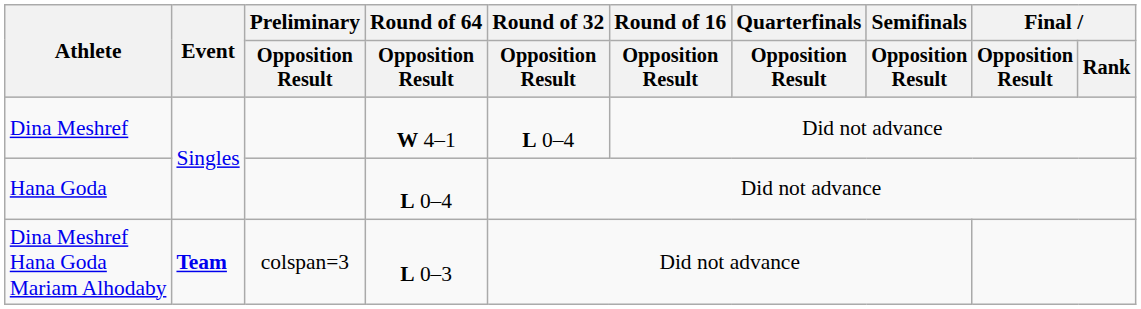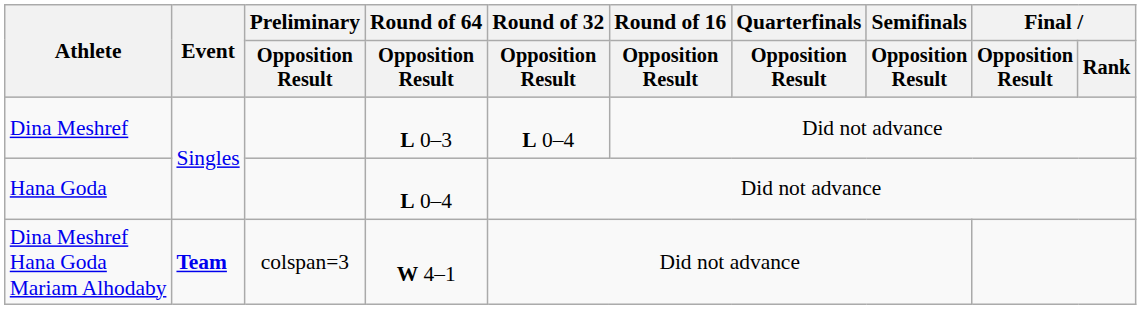(426, 140) W 4–1 -> (426, 140) L 0–3
(426, 274) L 0–3 -> (426, 274) W 4–1
